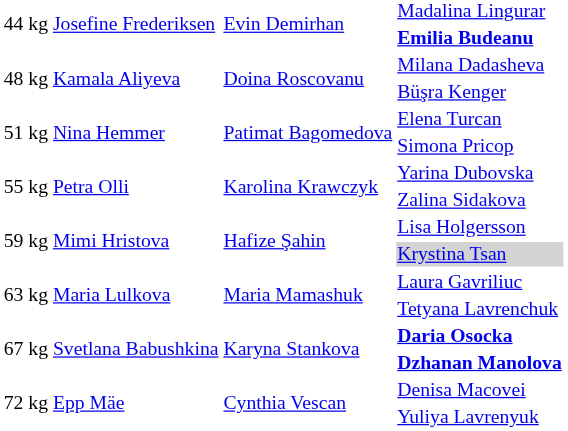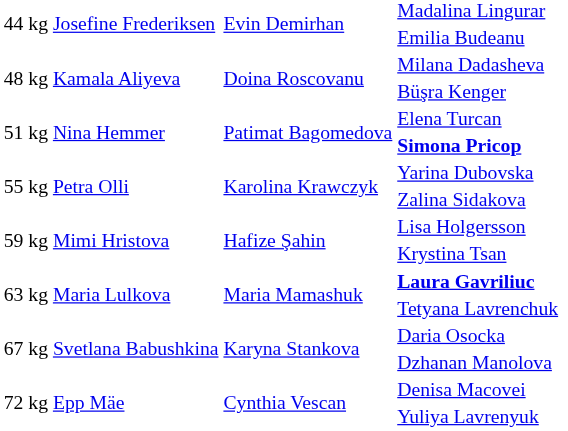(465, 37) bold -> (461, 37) normal
(455, 145) normal -> (459, 145) bold
(452, 254) lightgrey background -> (452, 254) no background
(460, 281) normal -> (466, 281) bold
(455, 335) bold -> (451, 335) normal
(480, 362) bold -> (475, 362) normal
